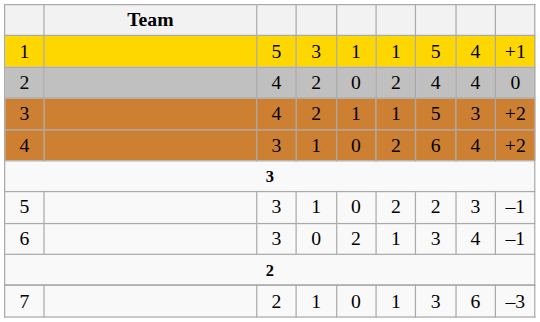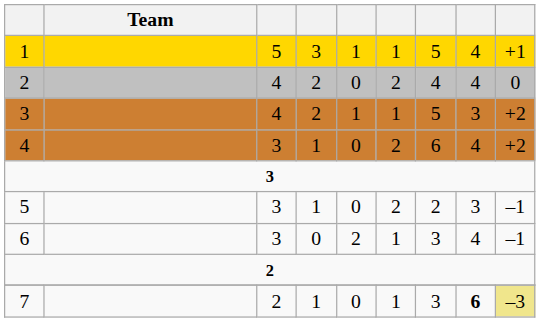(475, 301) normal -> (475, 301) bold
(515, 301) no background -> (515, 301) khaki background
